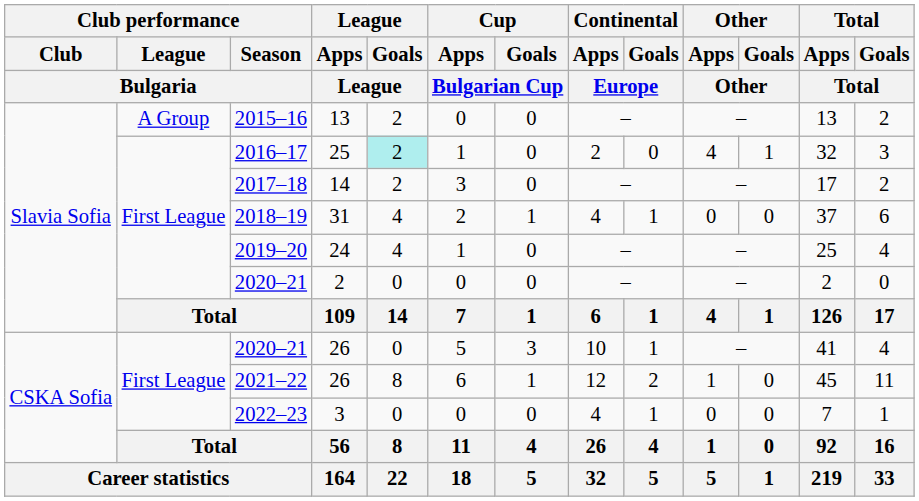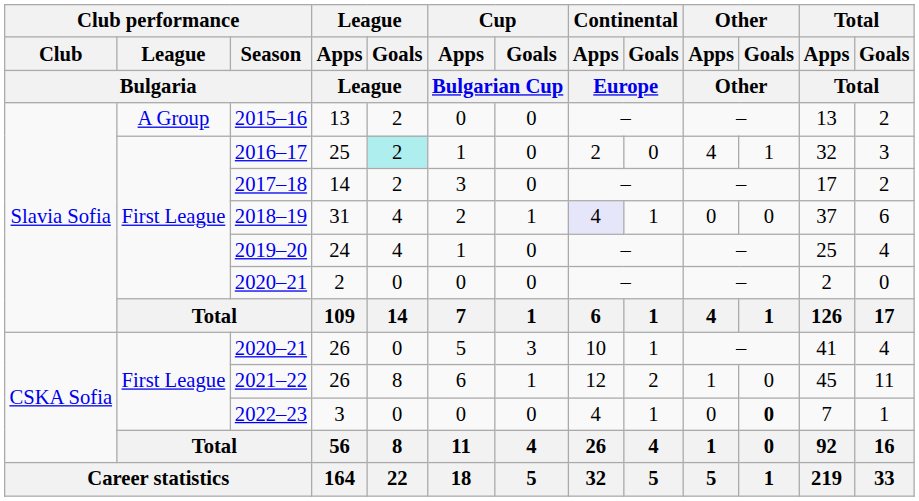(596, 217) no background -> (596, 217) lavender background
(769, 413) normal -> (769, 413) bold
